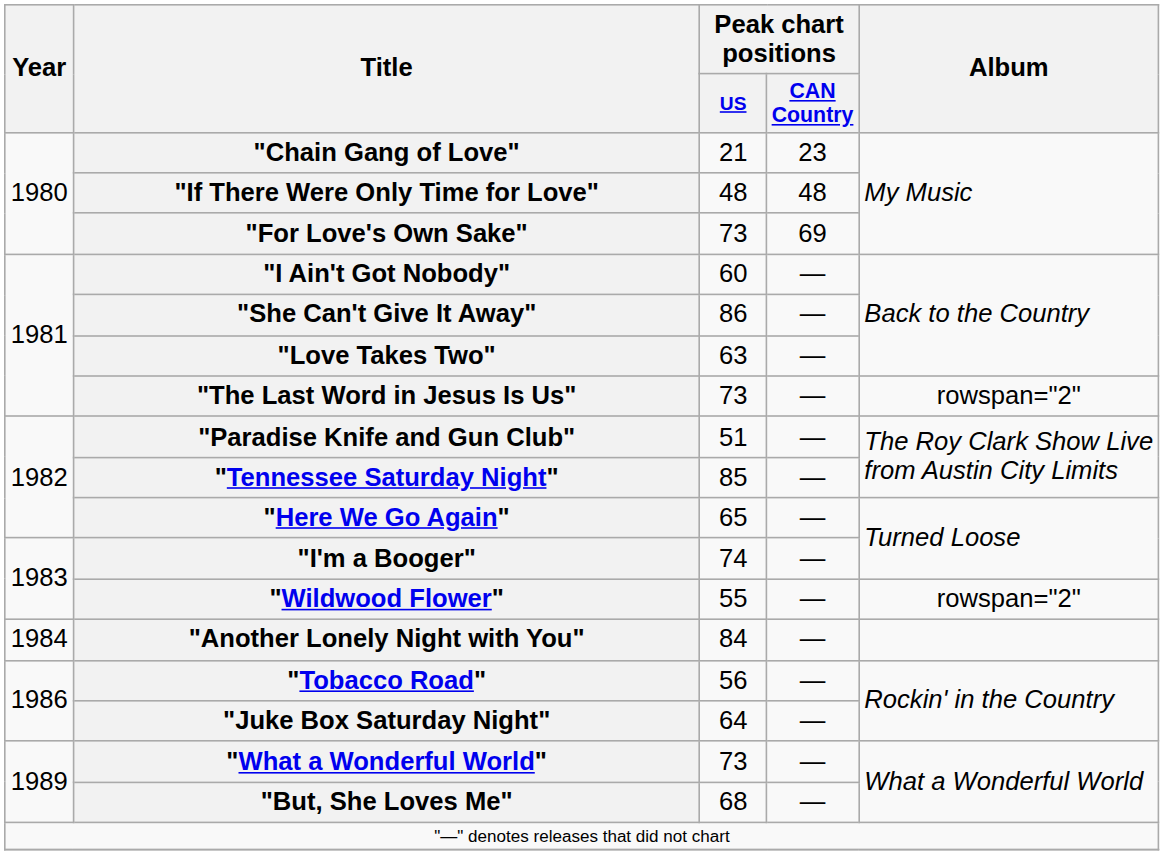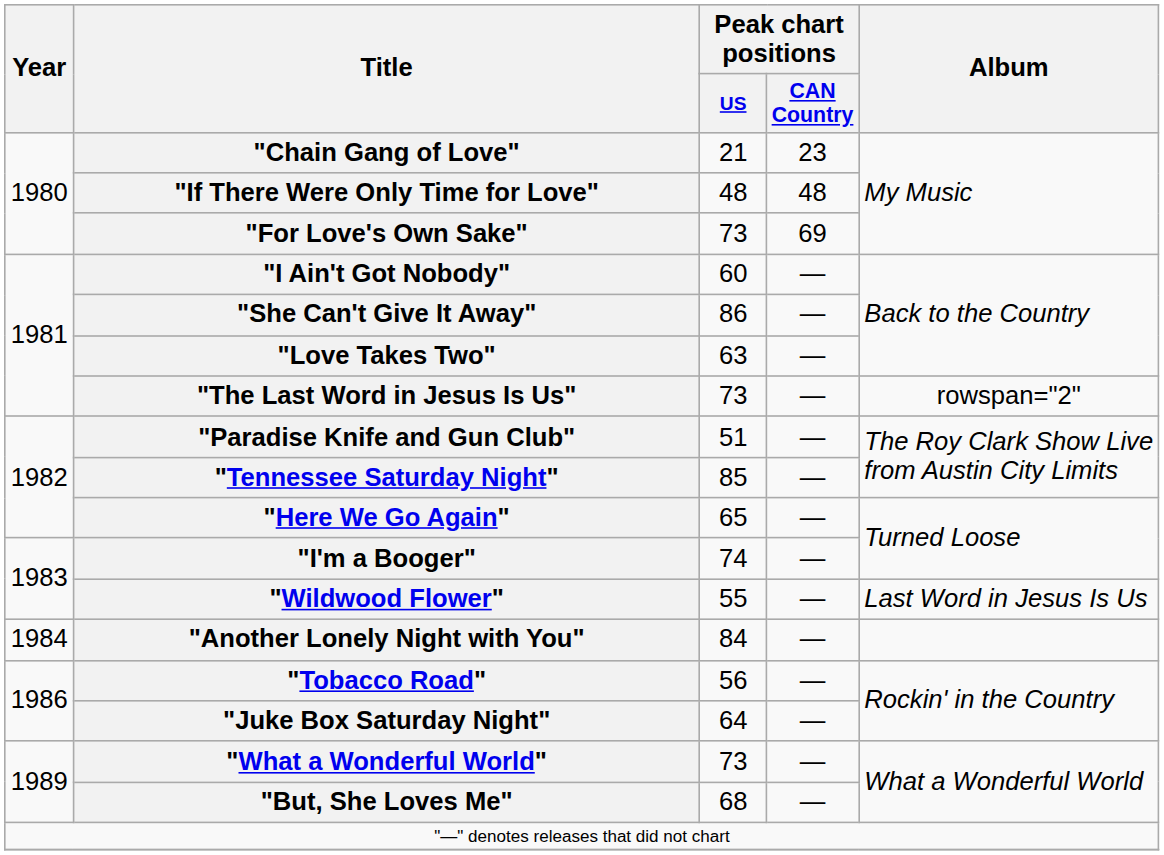(1009, 598) rowspan="2" -> (1006, 598) Last Word in Jesus Is Us
